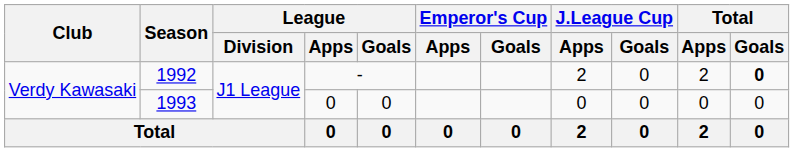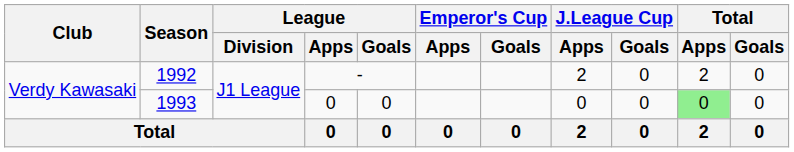(759, 75) bold -> (759, 75) normal
(704, 103) no background -> (704, 103) lightgreen background
